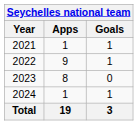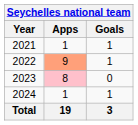(65, 62) no background -> (65, 62) lightsalmon background
(65, 78) no background -> (65, 78) pink background
